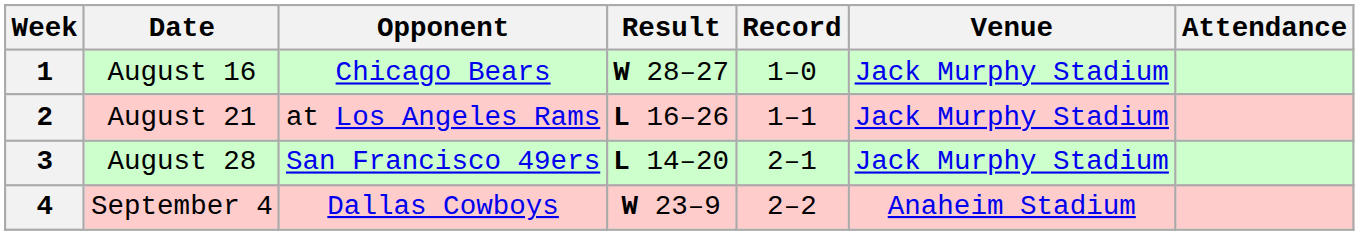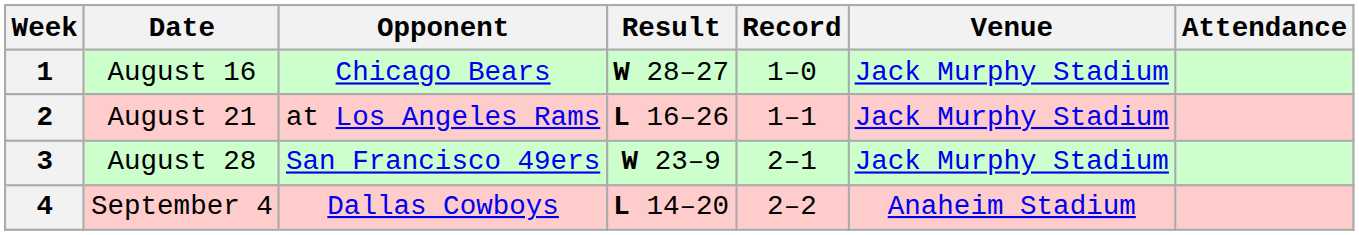(671, 162) L 14–20 -> (671, 162) W 23–9
(671, 207) W 23–9 -> (671, 207) L 14–20
